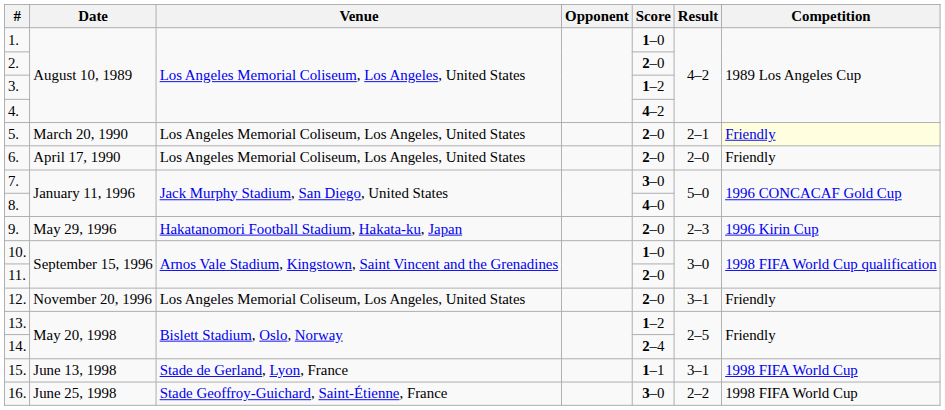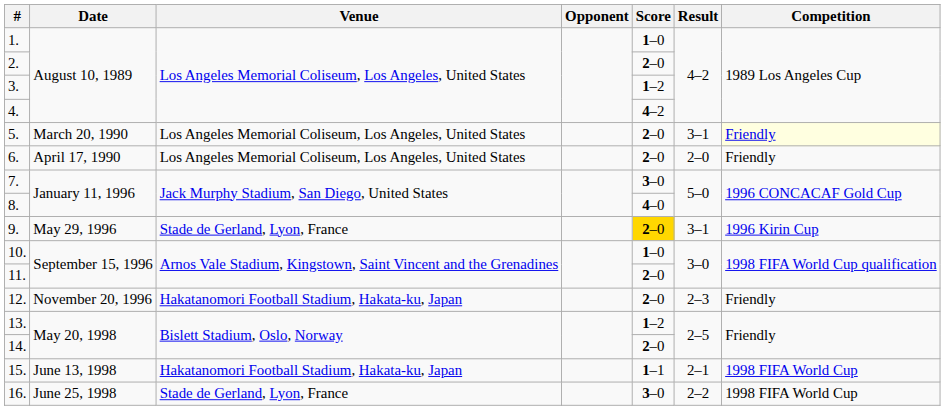(698, 134) 2–1 -> (698, 134) 3–1
(311, 228) Hakatanomori Football Stadium, Hakata-ku, Japan -> (254, 228) Stade de Gerland, Lyon, France
(653, 228) no background -> (653, 228) gold background
(698, 228) 2–3 -> (698, 228) 3–1
(343, 299) Los Angeles Memorial Coliseum, Los Angeles, United States -> (311, 299) Hakatanomori Football Stadium, Hakata-ku, Japan
(698, 299) 3–1 -> (698, 299) 2–3
(653, 346) 2–4 -> (653, 346) 2–0
(254, 370) Stade de Gerland, Lyon, France -> (311, 370) Hakatanomori Football Stadium, Hakata-ku, Japan
(698, 370) 3–1 -> (698, 370) 2–1
(304, 393) Stade Geoffroy-Guichard, Saint-Étienne, France -> (254, 393) Stade de Gerland, Lyon, France
